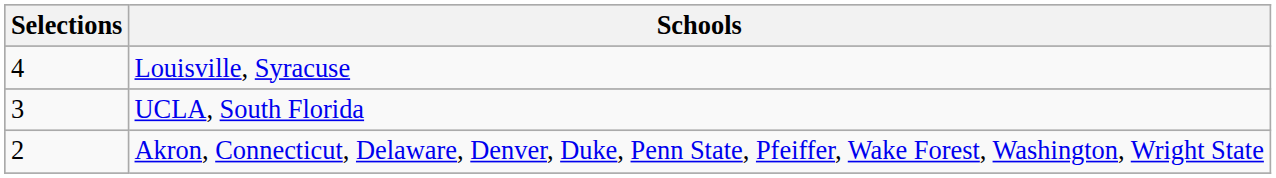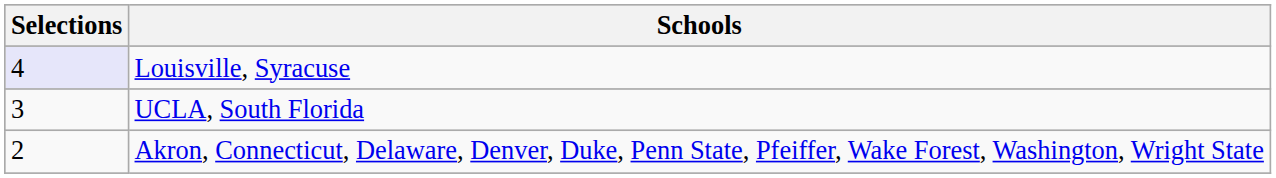(18, 67) no background -> (18, 67) lavender background
